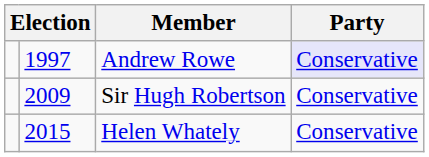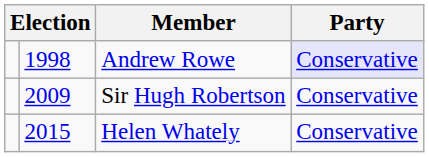(47, 59) 1997 -> (47, 59) 1998
